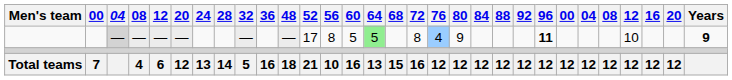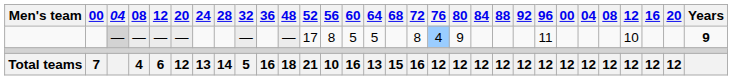(374, 37) lightgreen background -> (374, 37) no background
(546, 37) bold -> (546, 37) normal
